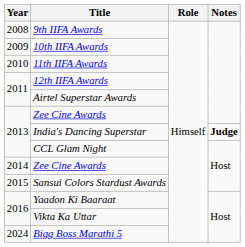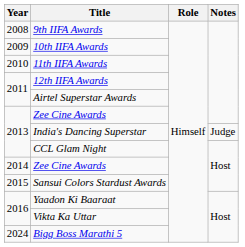(224, 132) bold -> (223, 132) normal
